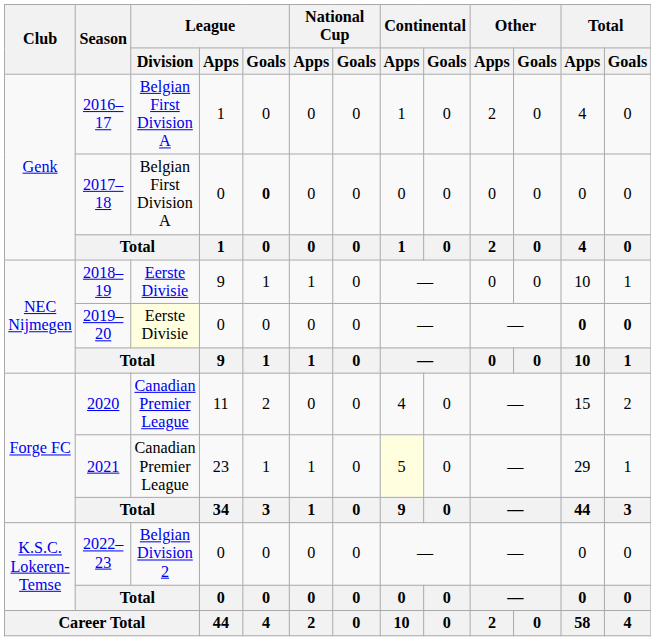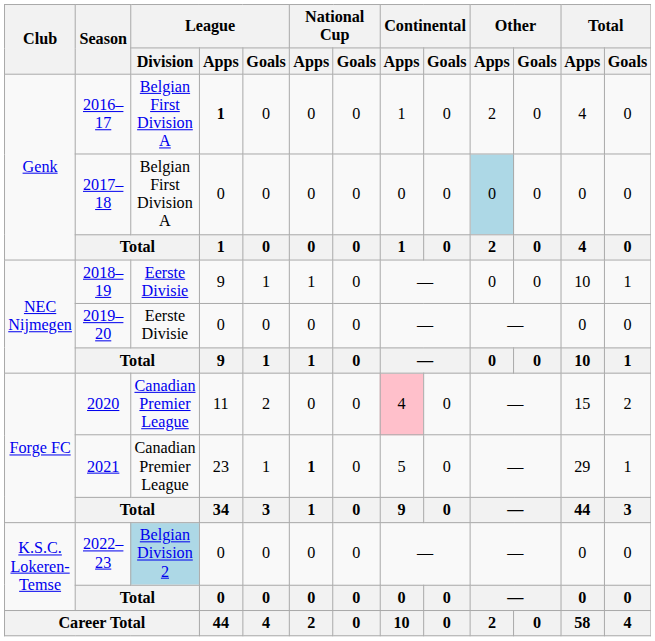(221, 114) normal -> (221, 114) bold
(266, 194) bold -> (266, 194) normal
(492, 194) no background -> (492, 194) lightblue background
(165, 325) lightyellow background -> (165, 325) no background
(582, 325) bold -> (582, 325) normal
(627, 325) bold -> (627, 325) normal
(402, 404) no background -> (402, 404) pink background
(311, 466) normal -> (311, 466) bold
(402, 466) lightyellow background -> (402, 466) no background
(165, 553) no background -> (165, 553) lightblue background
